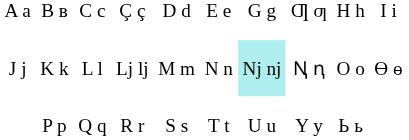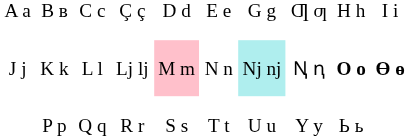(177, 68) no background -> (177, 68) pink background
(351, 68) normal -> (351, 68) bold
(389, 68) normal -> (390, 68) bold
